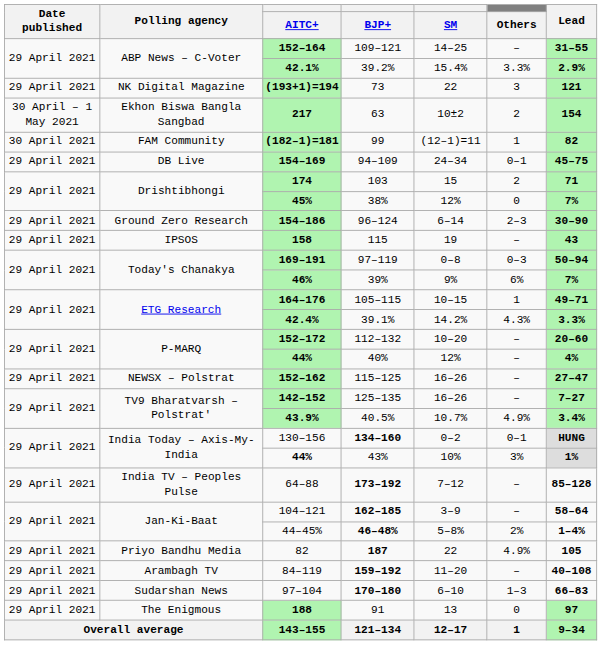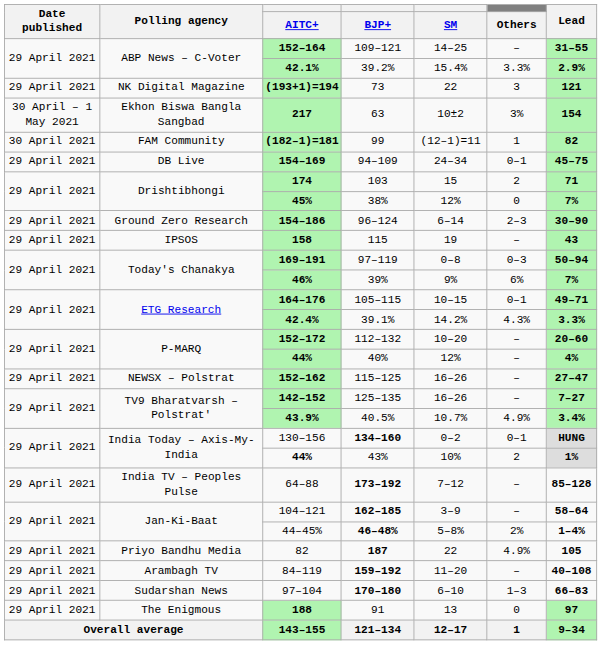(517, 115) 2 -> (517, 115) 3%
(517, 300) 1 -> (517, 300) 0–1
(517, 458) 3% -> (517, 458) 2
